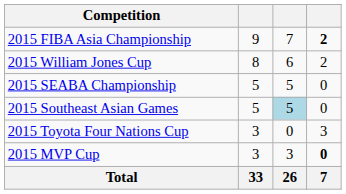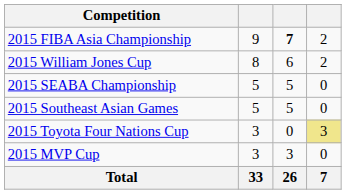(290, 39) normal -> (290, 39) bold
(324, 39) bold -> (324, 39) normal
(290, 108) lightblue background -> (290, 108) no background
(324, 131) no background -> (324, 131) khaki background
(324, 154) bold -> (324, 154) normal
